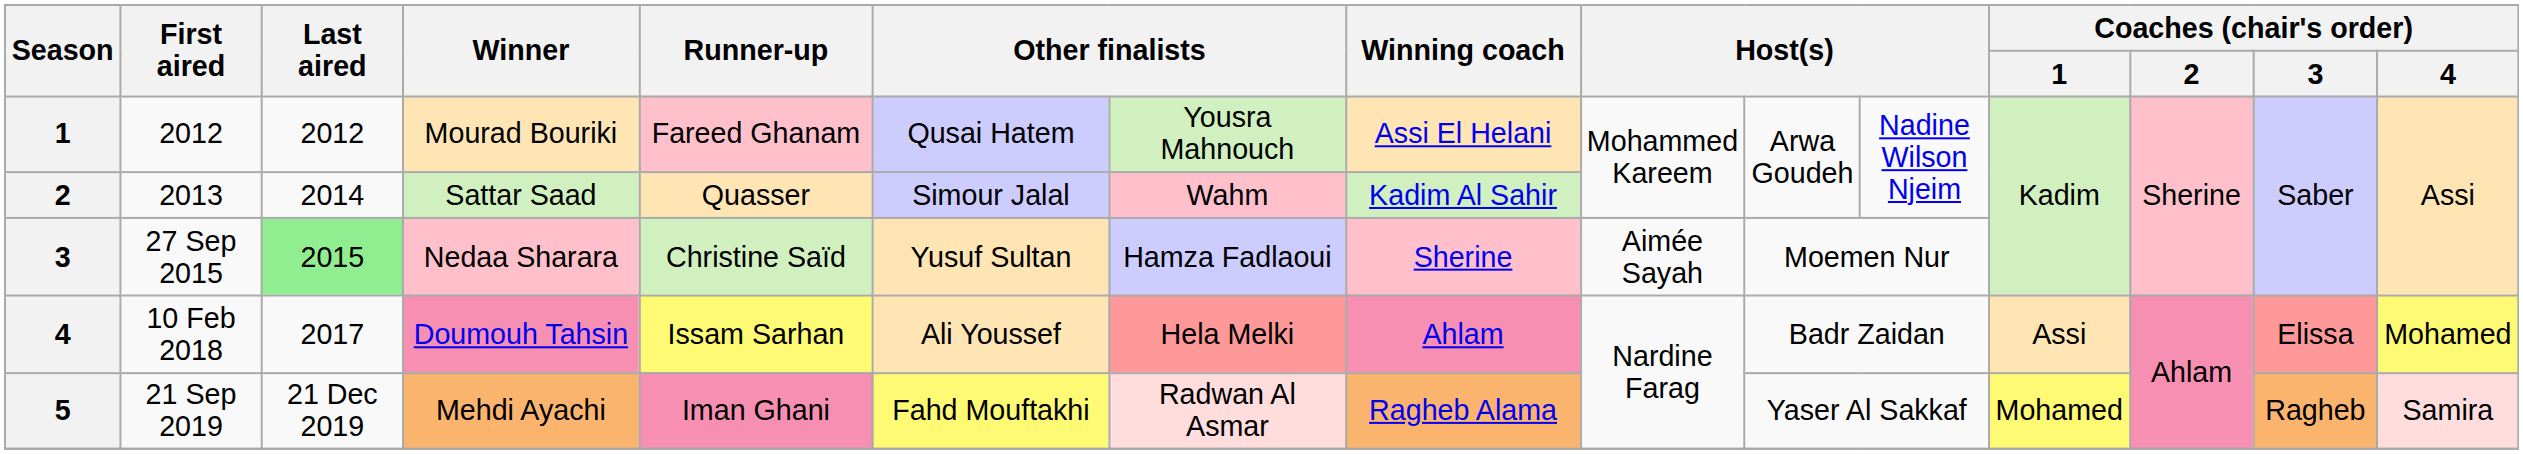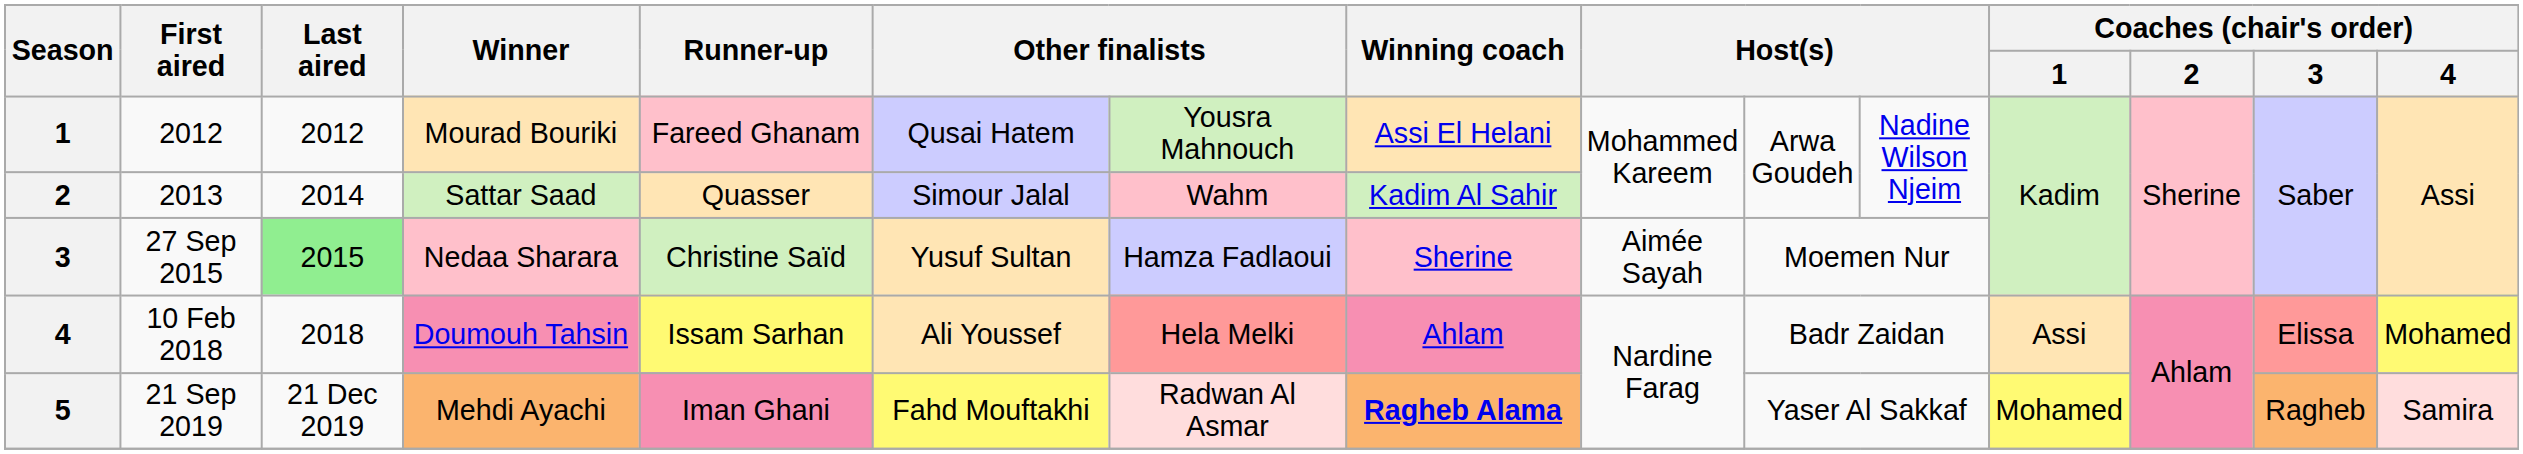(332, 334) 2017 -> (332, 334) 2018
(1463, 411) normal -> (1463, 411) bold
